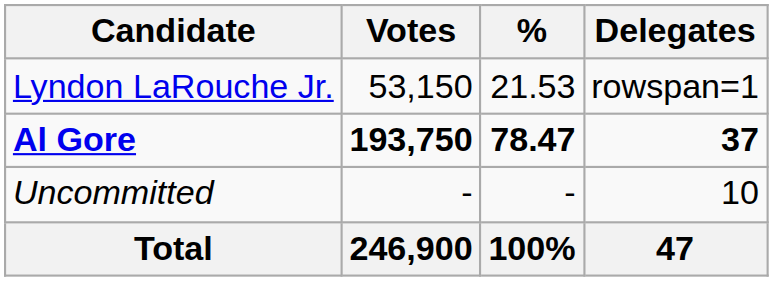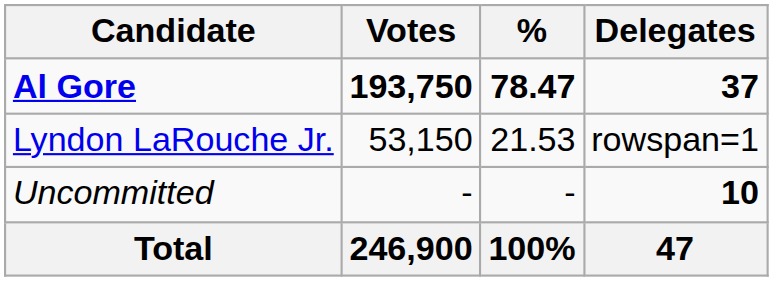rows swapped: (74, 139) <-> (173, 85)
(740, 193) normal -> (740, 193) bold
